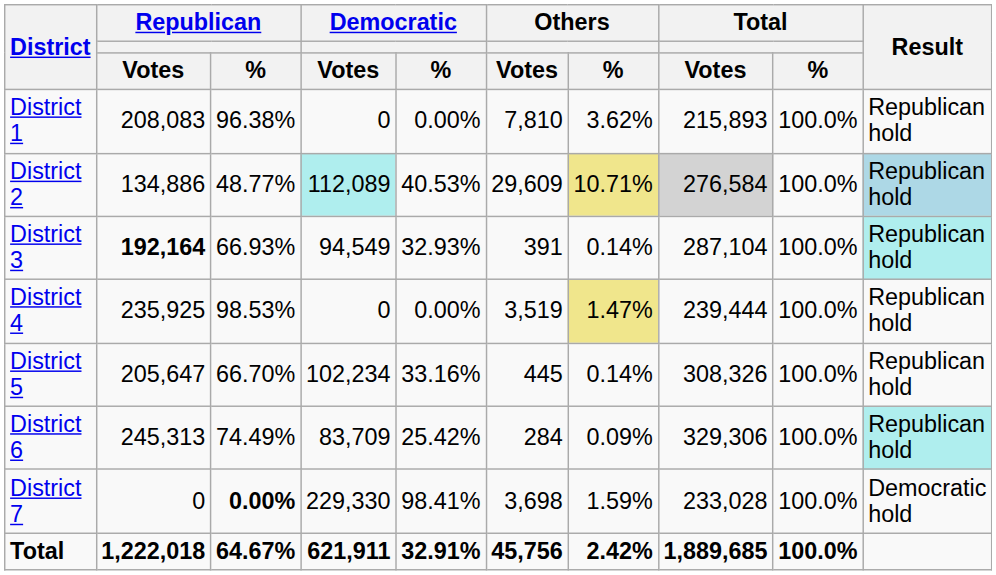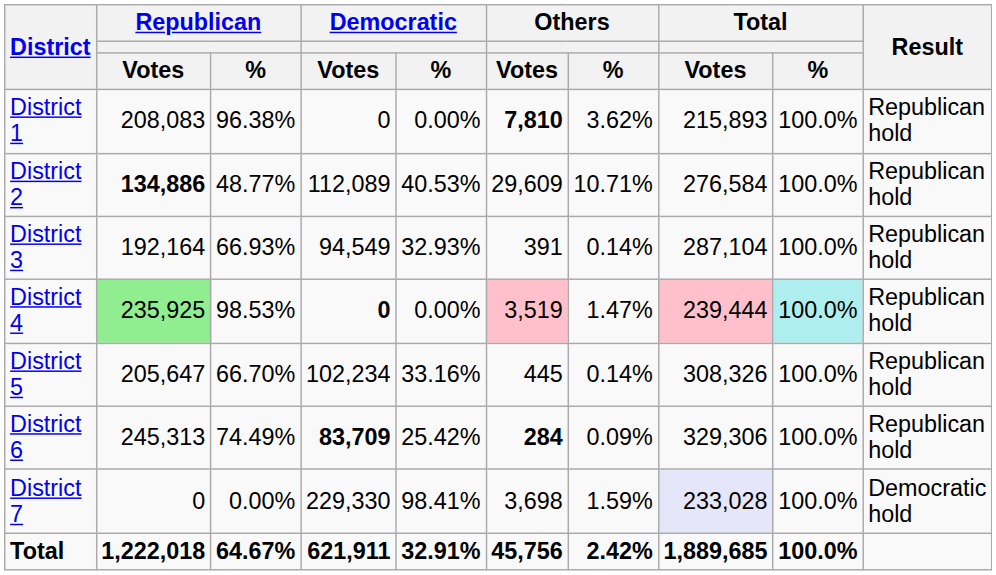(533, 121) normal -> (533, 121) bold
(163, 184) normal -> (163, 184) bold
(349, 184) paleturquoise background -> (349, 184) no background
(613, 184) khaki background -> (613, 184) no background
(725, 184) lightgrey background -> (725, 184) no background
(927, 184) lightblue background -> (927, 184) no background
(163, 247) bold -> (163, 247) normal
(927, 247) paleturquoise background -> (927, 247) no background
(163, 311) no background -> (163, 311) lightgreen background
(384, 311) normal -> (384, 311) bold
(533, 311) no background -> (533, 311) pink background
(620, 311) khaki background -> (620, 311) no background
(725, 311) no background -> (725, 311) pink background
(818, 311) no background -> (818, 311) paleturquoise background
(355, 437) normal -> (355, 437) bold
(543, 437) normal -> (543, 437) bold
(927, 437) paleturquoise background -> (927, 437) no background
(262, 500) bold -> (262, 500) normal
(725, 500) no background -> (725, 500) lavender background
